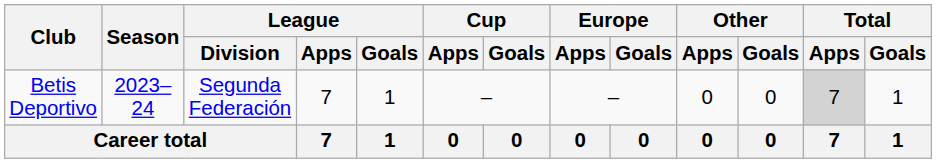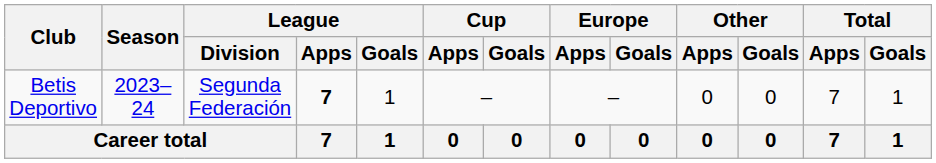(326, 97) normal -> (326, 97) bold
(834, 97) lightgrey background -> (834, 97) no background
